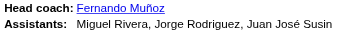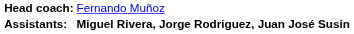(204, 24) normal -> (213, 24) bold
